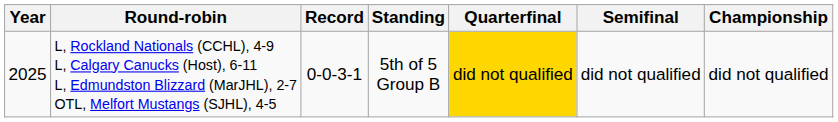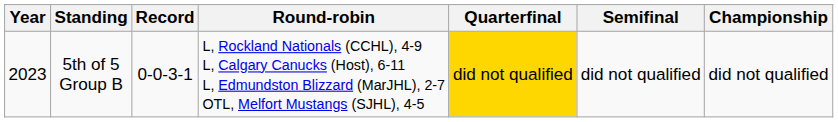columns swapped: (176, 18) <-> (408, 18)
(28, 74) 2025 -> (28, 74) 2023
